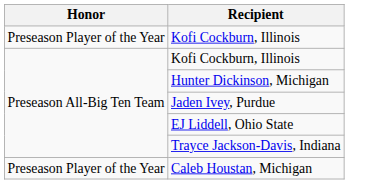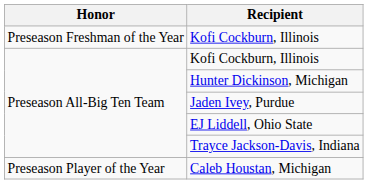(86, 37) Preseason Player of the Year -> (96, 37) Preseason Freshman of the Year
